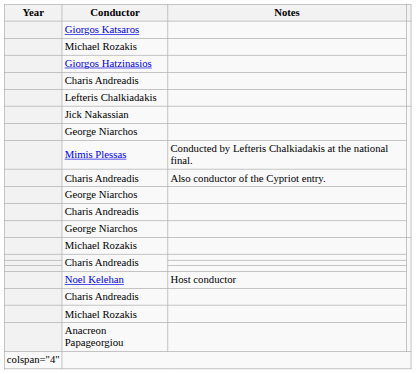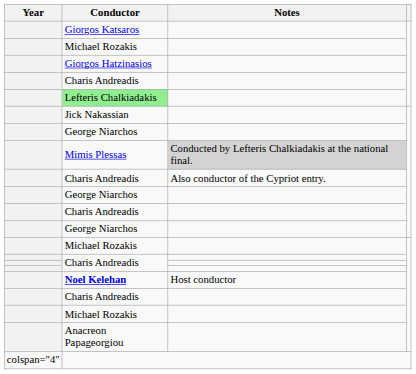(111, 98) no background -> (111, 98) lightgreen background
(279, 155) no background -> (279, 155) lightgrey background
(94, 280) normal -> (95, 280) bold
